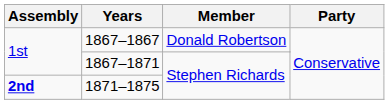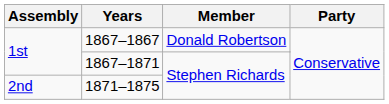(21, 87) bold -> (20, 87) normal
